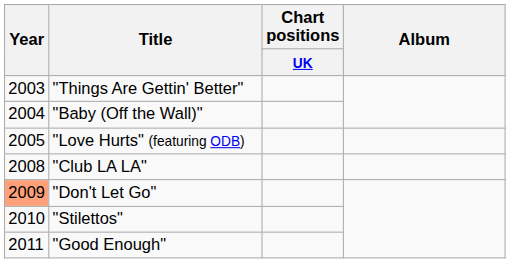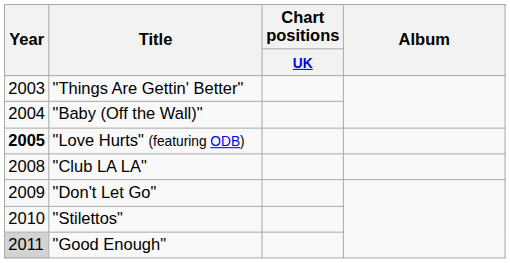(27, 140) normal -> (27, 140) bold
(27, 192) lightsalmon background -> (27, 192) no background
(26, 245) no background -> (26, 245) lightgrey background
